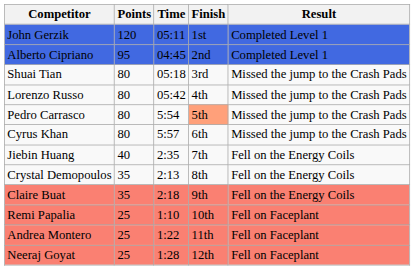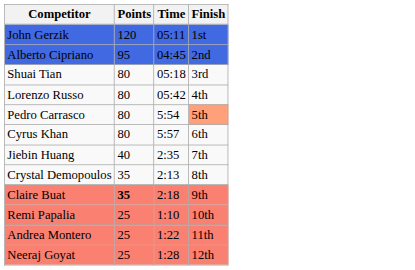- column: (319, 14)
(124, 194) normal -> (124, 194) bold
